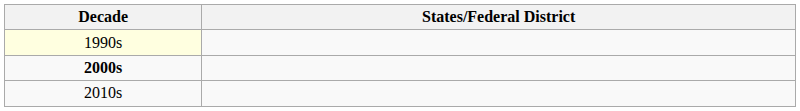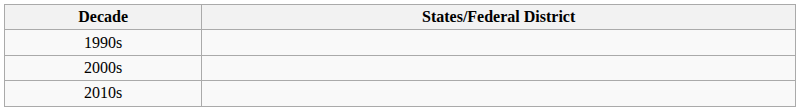(103, 42) lightyellow background -> (103, 42) no background
(103, 67) bold -> (103, 67) normal
